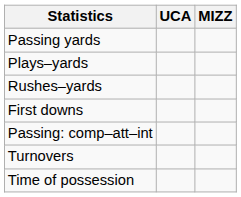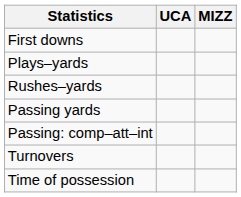rows swapped: (45, 110) <-> (54, 40)
